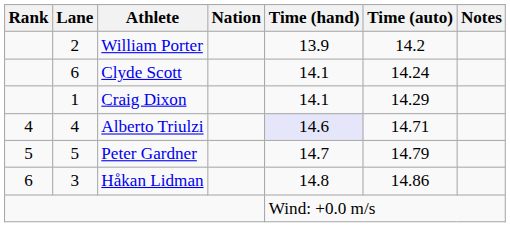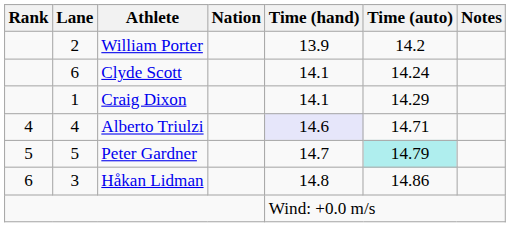(410, 153) no background -> (410, 153) paleturquoise background
